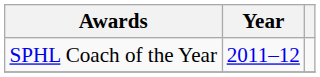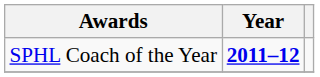(263, 54) normal -> (263, 54) bold
